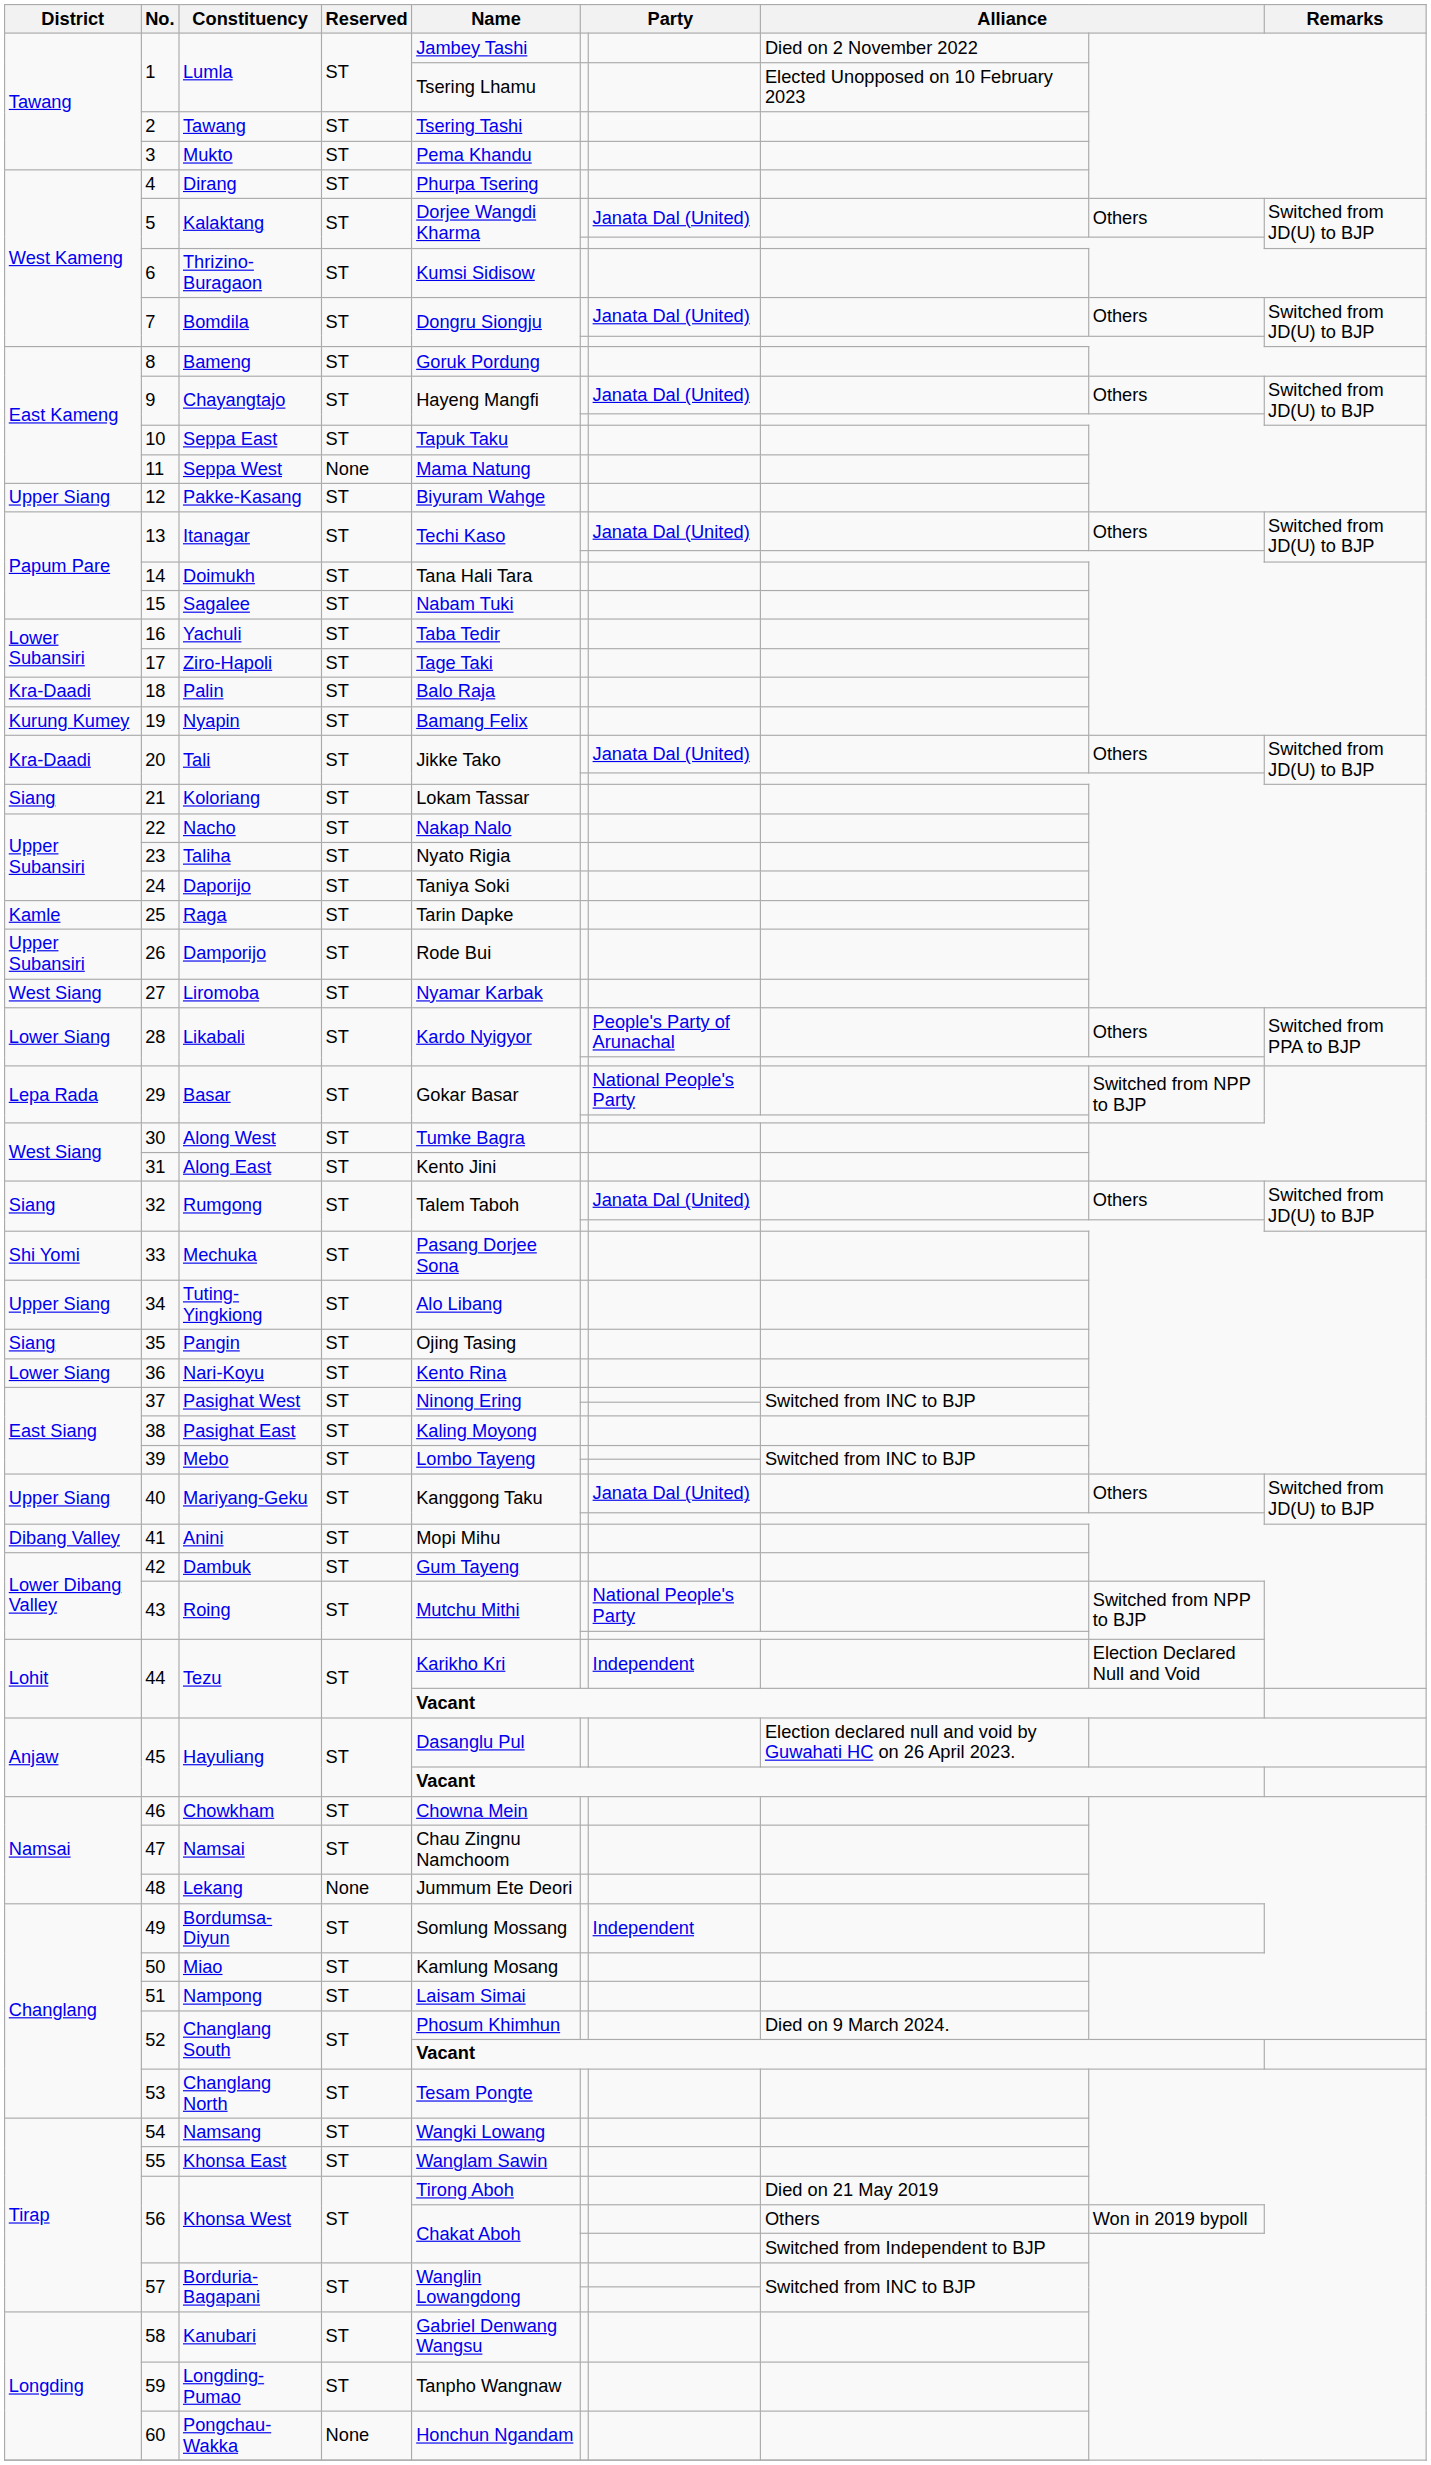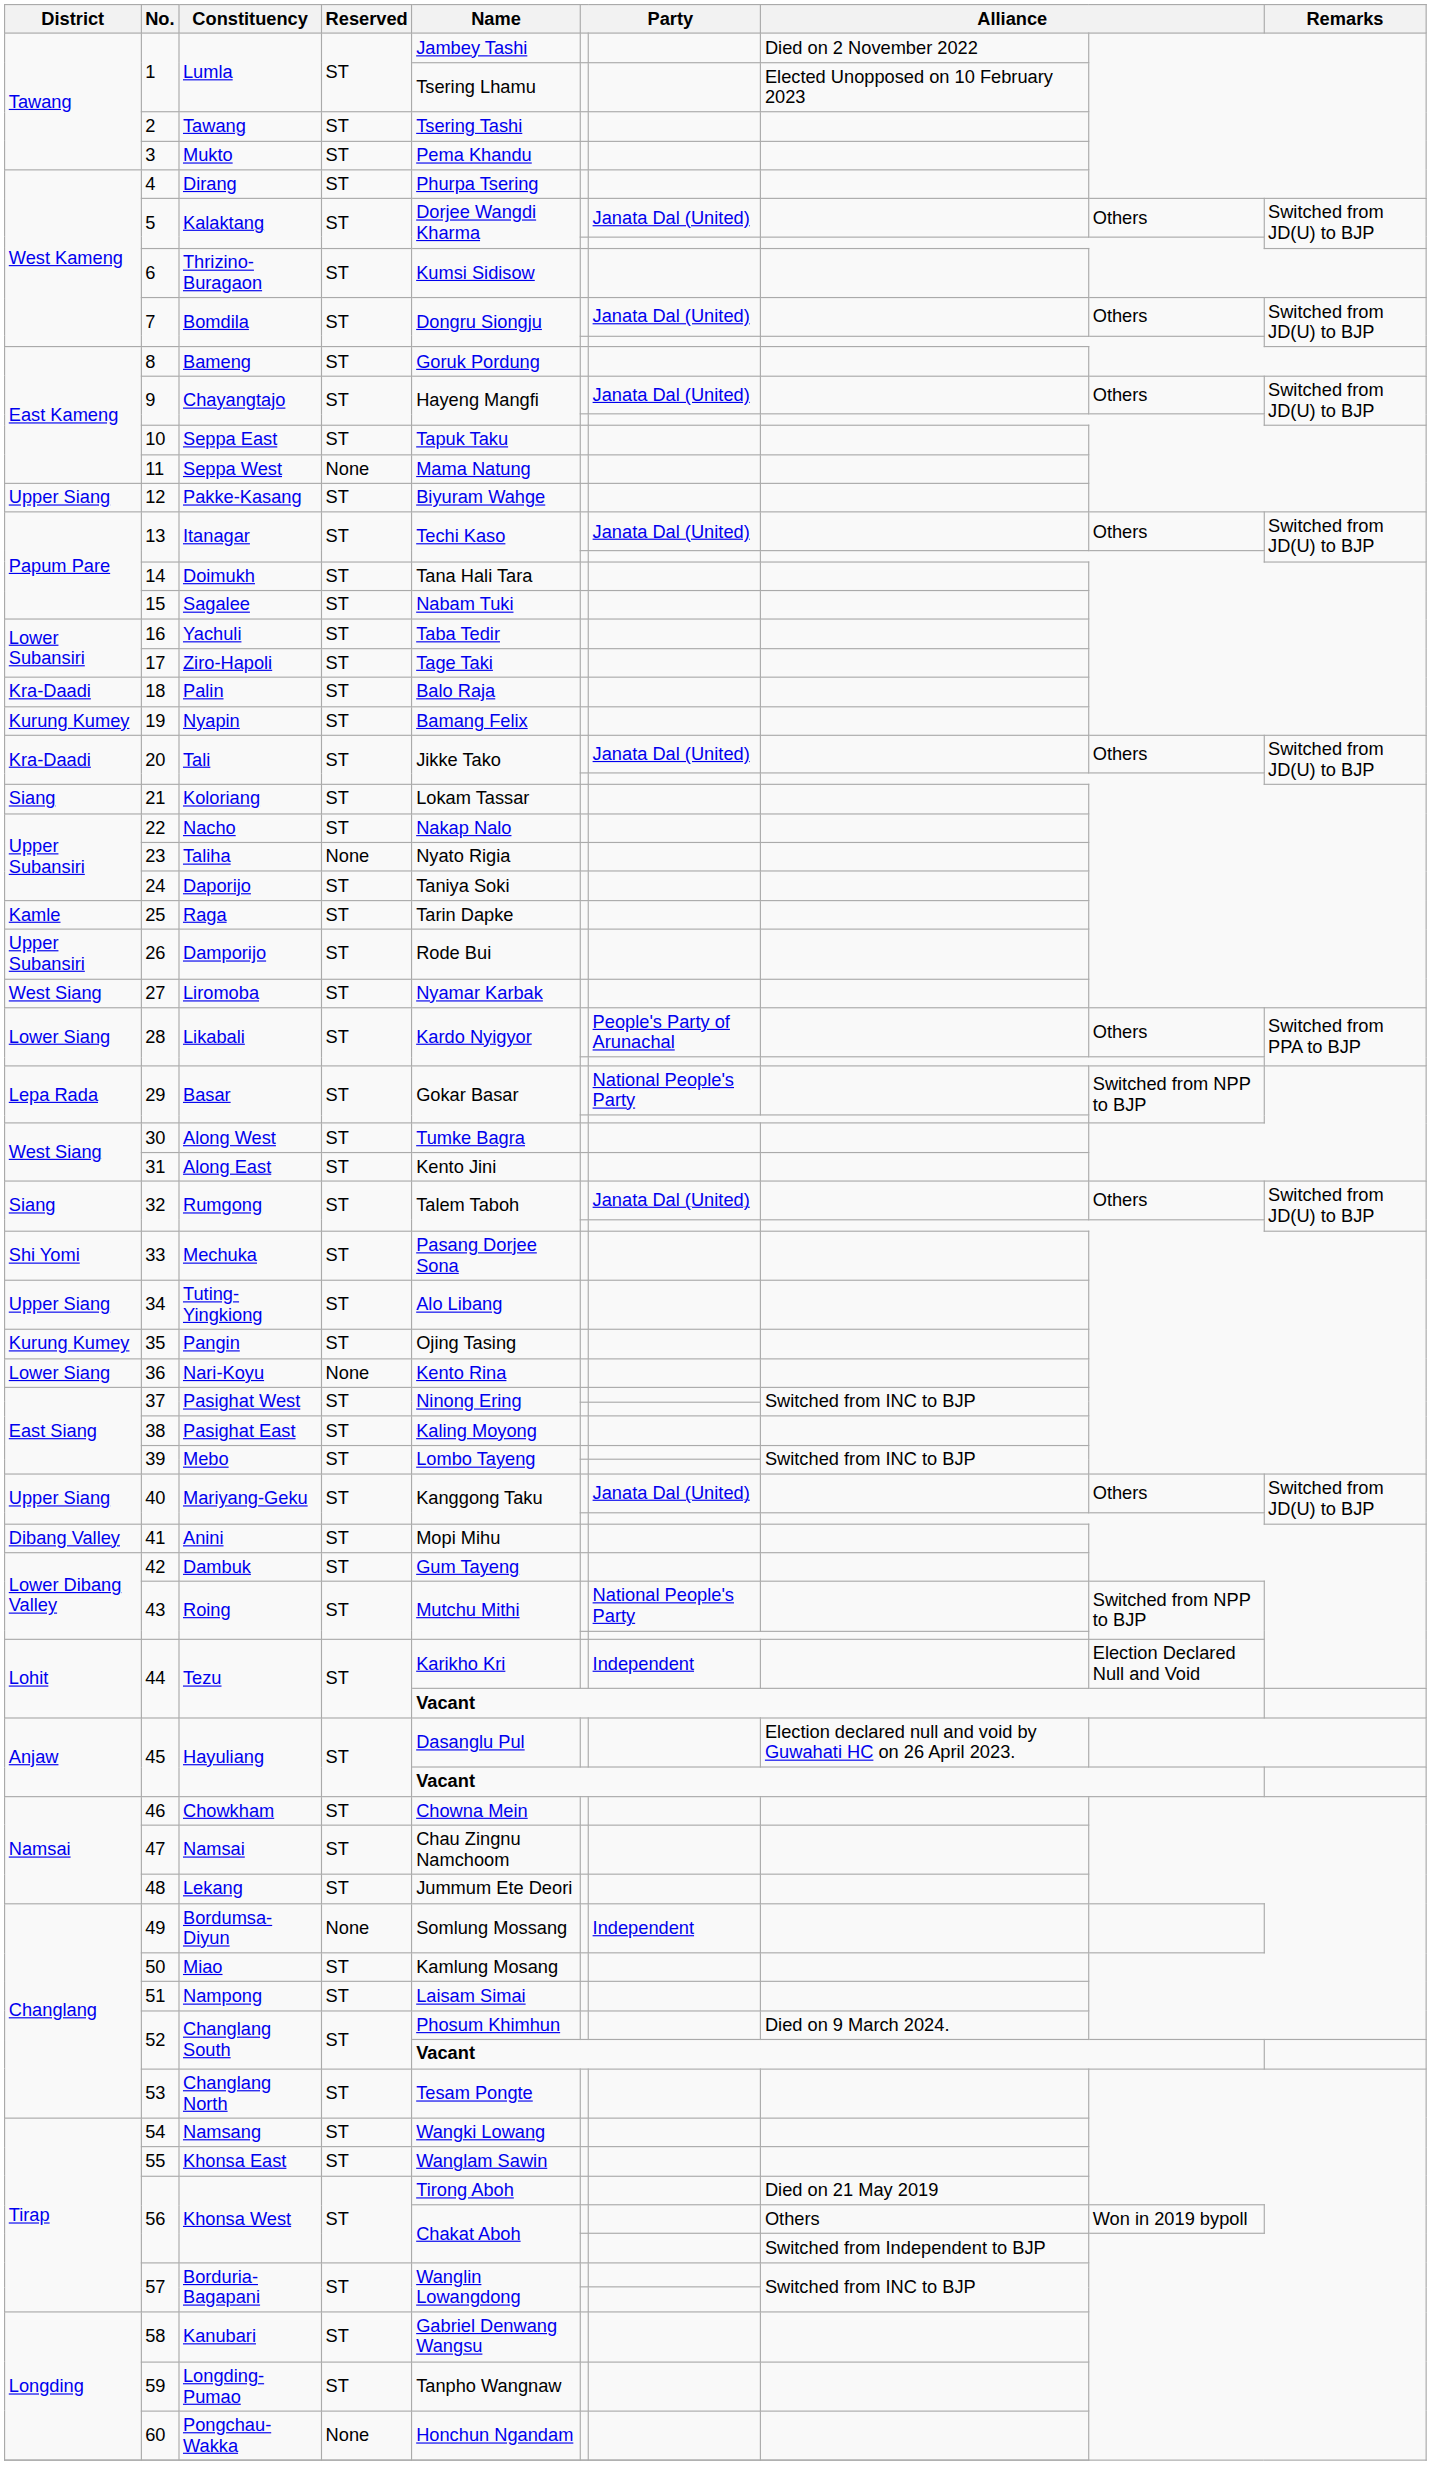(337, 856) ST -> (347, 856) None
(32, 1343) Siang -> (69, 1343) Kurung Kumey
(337, 1372) ST -> (347, 1372) None
(347, 1888) None -> (337, 1888) ST
(337, 1928) ST -> (347, 1928) None
